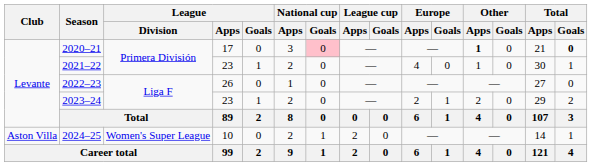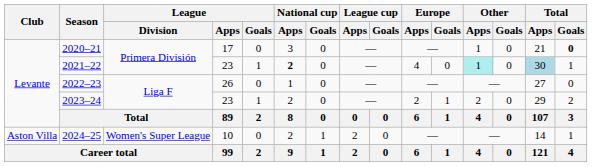(323, 48) pink background -> (323, 48) no background
(478, 48) bold -> (478, 48) normal
(290, 65) normal -> (290, 65) bold
(478, 65) no background -> (478, 65) paleturquoise background
(540, 65) no background -> (540, 65) lightblue background
